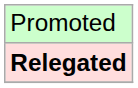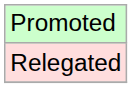(68, 62) bold -> (66, 62) normal
